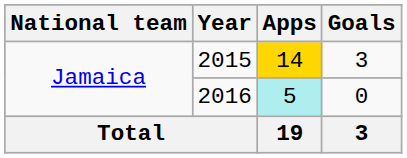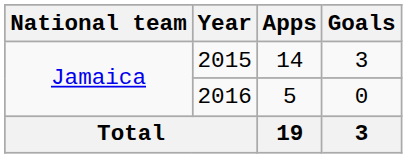(290, 60) gold background -> (290, 60) no background
(290, 97) paleturquoise background -> (290, 97) no background
